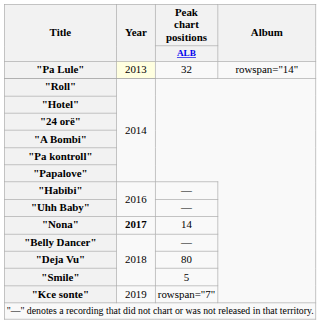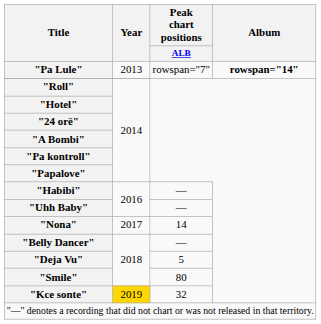(136, 70) lightyellow background -> (131, 70) no background
(186, 70) 32 -> (181, 70) rowspan="7"
(267, 70) normal -> (264, 70) bold
(136, 225) bold -> (131, 225) normal
(186, 259) 80 -> (181, 259) 5
(186, 277) 5 -> (181, 277) 80
(136, 294) no background -> (131, 294) gold background
(186, 294) rowspan="7" -> (181, 294) 32
